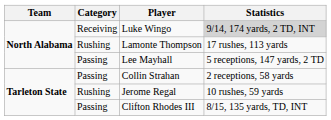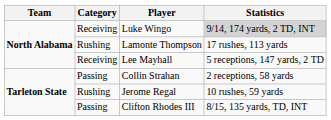(92, 60) Passing -> (97, 60) Receiving
